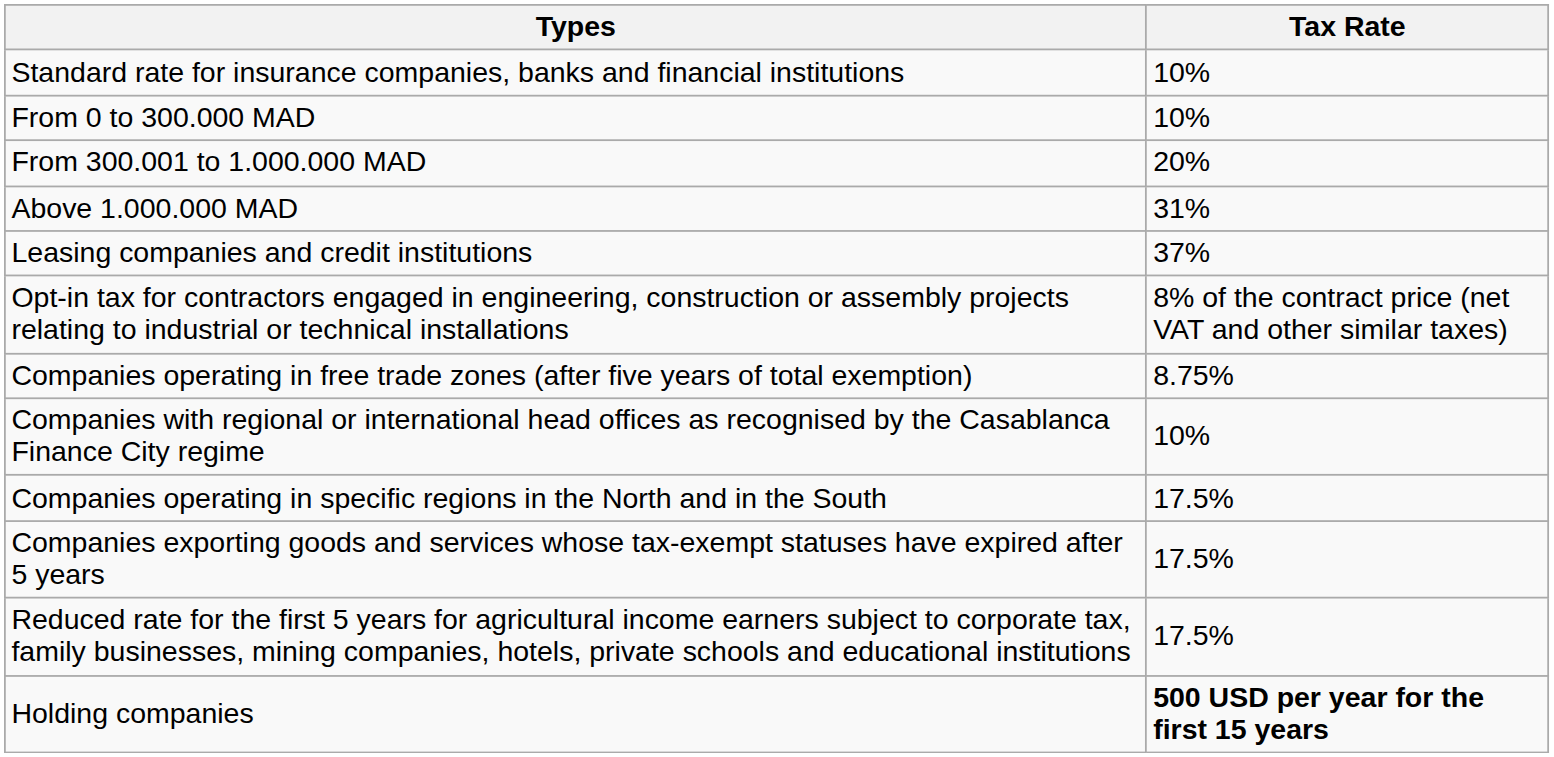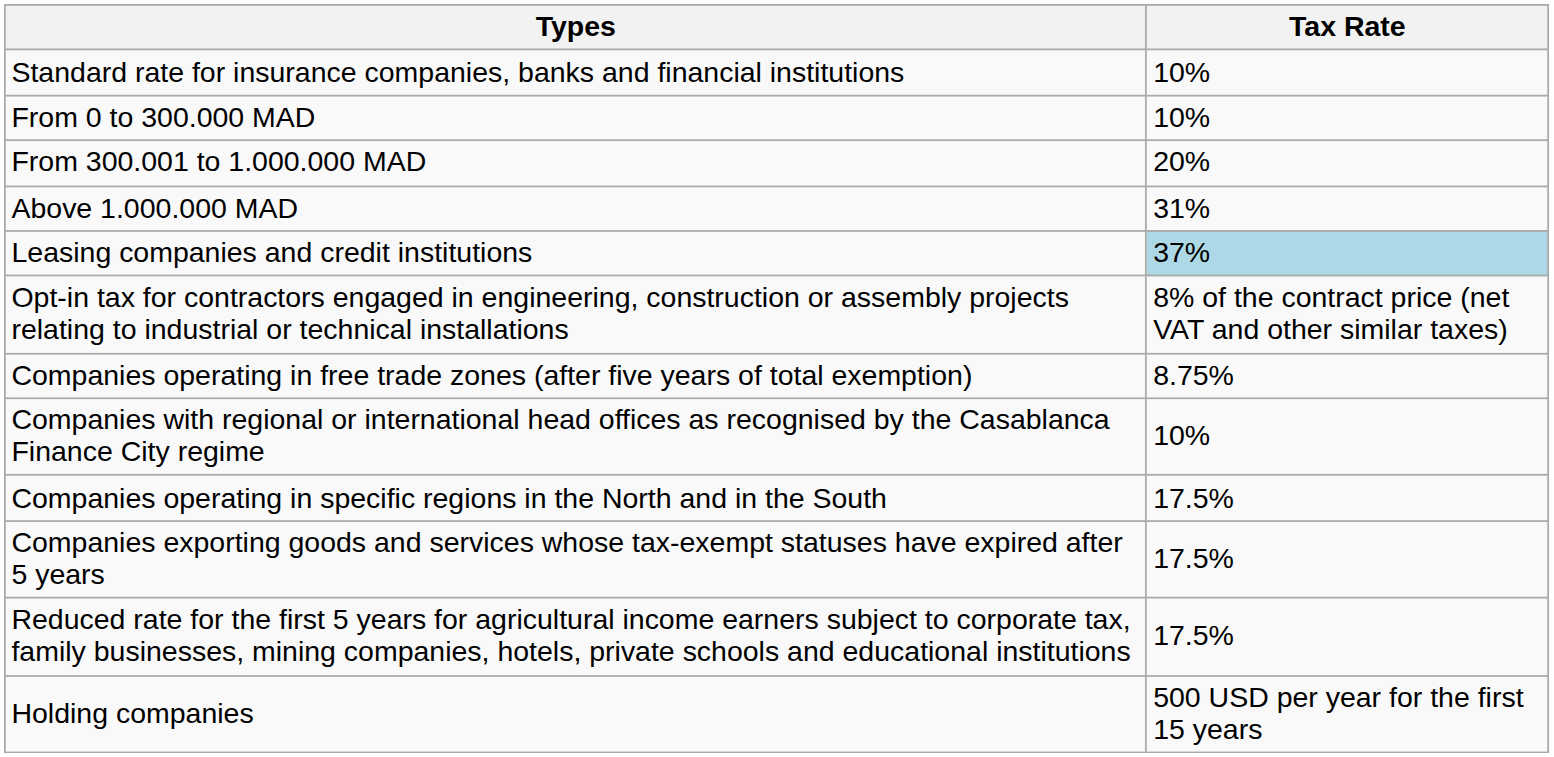(1182, 252) no background -> (1182, 252) lightblue background
(1319, 713) bold -> (1338, 713) normal
